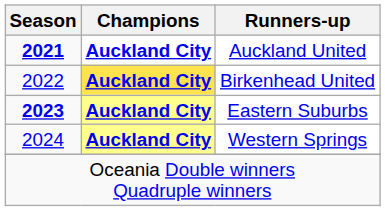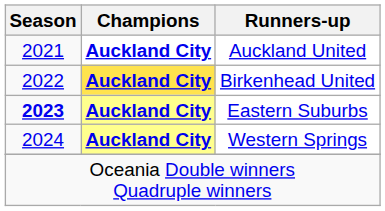(43, 50) bold -> (43, 50) normal
